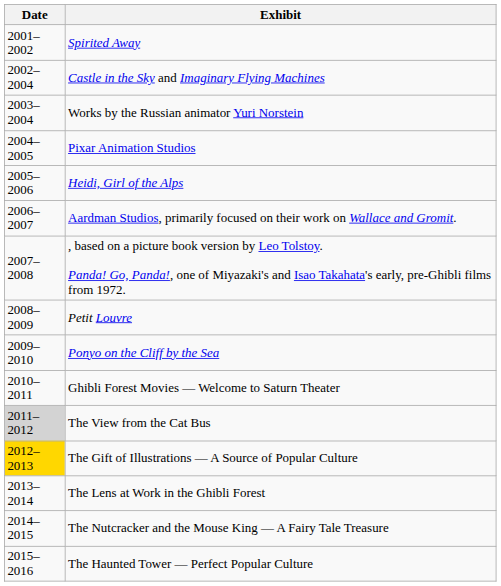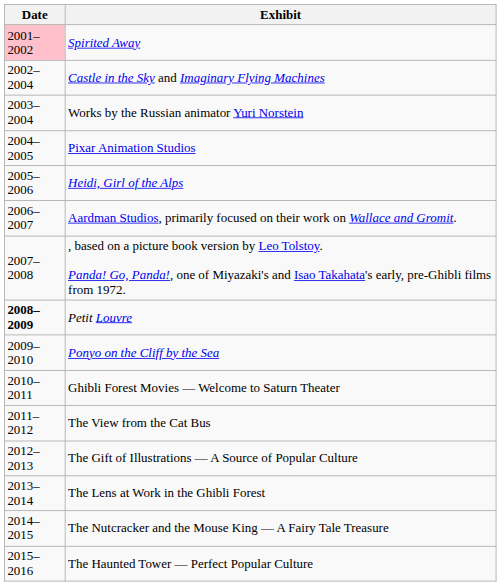(24, 42) no background -> (24, 42) pink background
(24, 317) normal -> (24, 317) bold
(23, 423) lightgrey background -> (23, 423) no background
(24, 458) gold background -> (24, 458) no background
